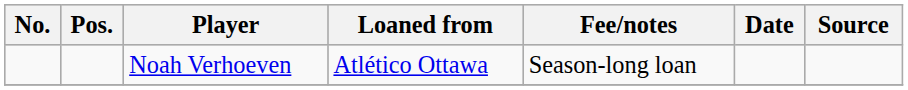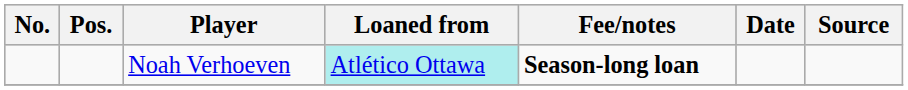(411, 64) no background -> (408, 64) paleturquoise background
(613, 64) normal -> (611, 64) bold
